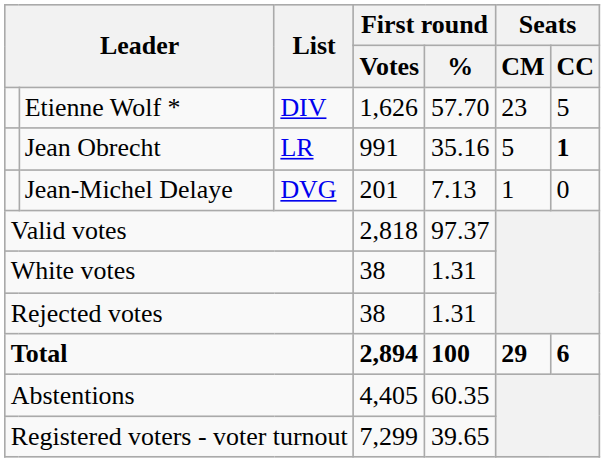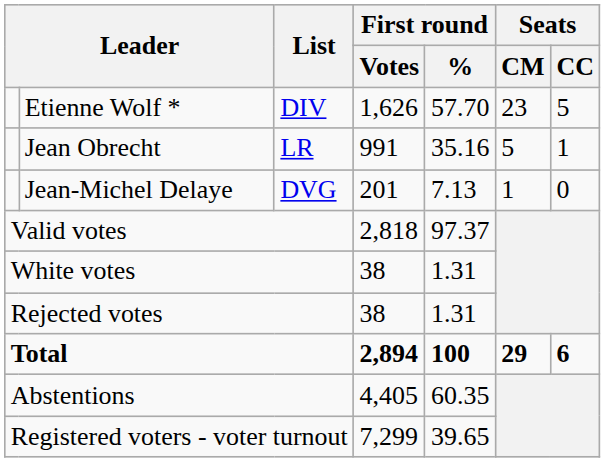(563, 148) bold -> (563, 148) normal
